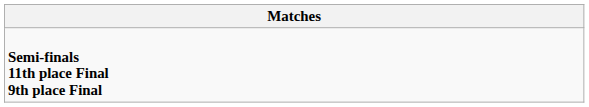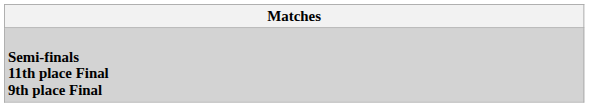(58, 73) no background -> (58, 73) lightgrey background
